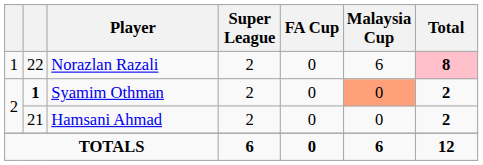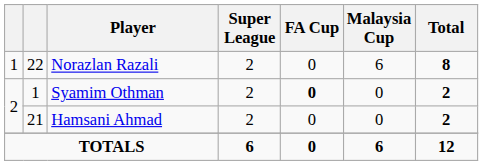(446, 65) pink background -> (446, 65) no background
(35, 92) bold -> (35, 92) normal
(312, 92) normal -> (312, 92) bold
(379, 92) lightsalmon background -> (379, 92) no background
